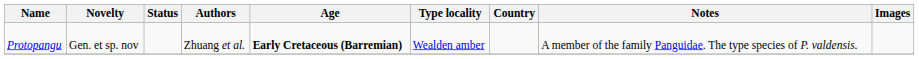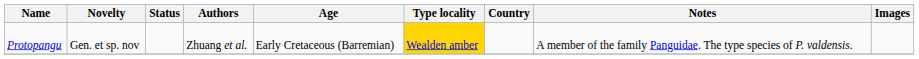(327, 44) bold -> (325, 44) normal
(449, 44) no background -> (442, 44) gold background
